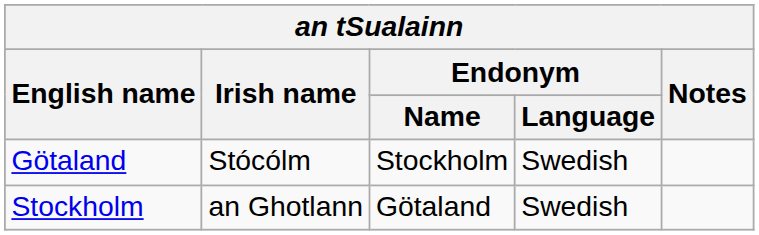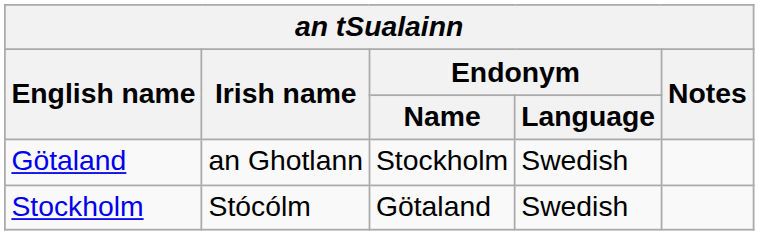(260, 161) Stócólm -> (286, 161) an Ghotlann
(286, 206) an Ghotlann -> (260, 206) Stócólm
